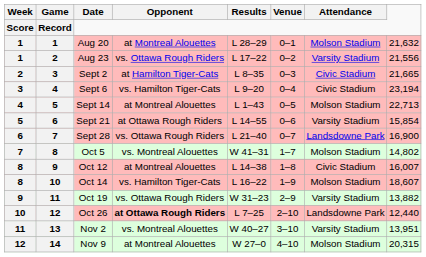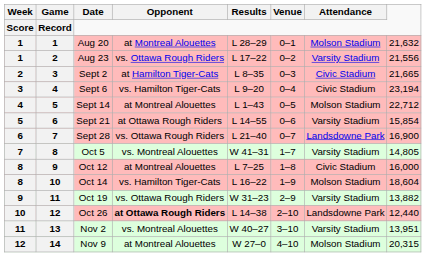(404, 105) 22,713 -> (404, 105) 22,712
(345, 151) Molson Stadium -> (345, 151) Varsity Stadium
(404, 151) 14,802 -> (404, 151) 14,805
(249, 167) L 14–38 -> (249, 167) L 7–25
(404, 167) 16,007 -> (404, 167) 16,000
(404, 182) 18,607 -> (404, 182) 18,604
(249, 213) L 7–25 -> (249, 213) L 14–38
